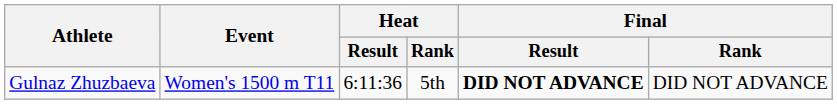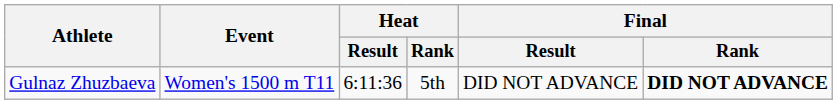(553, 83) bold -> (551, 83) normal
(740, 83) normal -> (738, 83) bold
